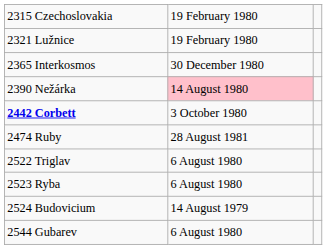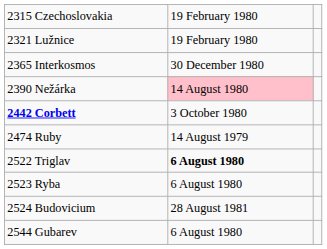(209, 136) 28 August 1981 -> (209, 136) 14 August 1979
(206, 160) normal -> (207, 160) bold
(209, 208) 14 August 1979 -> (209, 208) 28 August 1981
